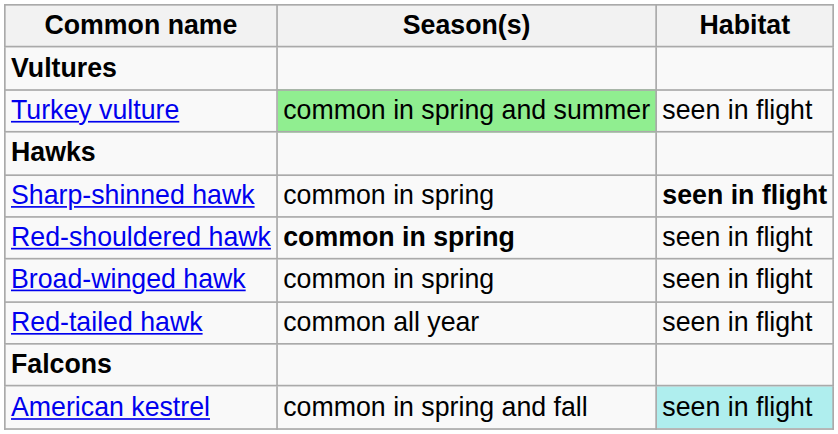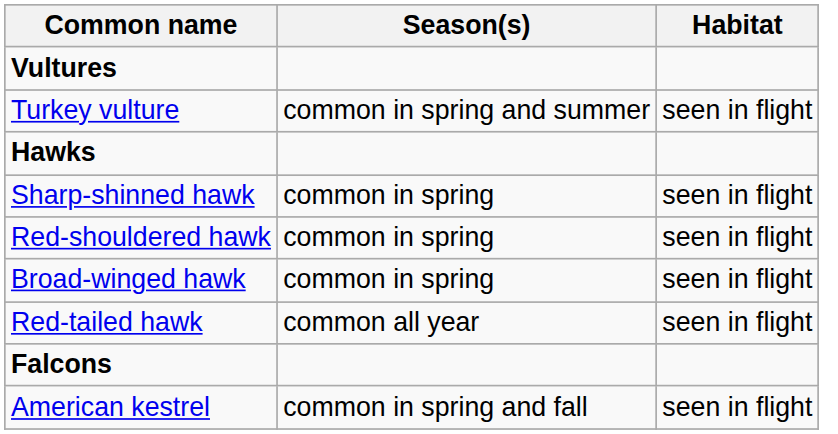(467, 110) lightgreen background -> (467, 110) no background
(745, 195) bold -> (737, 195) normal
(399, 237) bold -> (389, 237) normal
(737, 407) paleturquoise background -> (737, 407) no background
